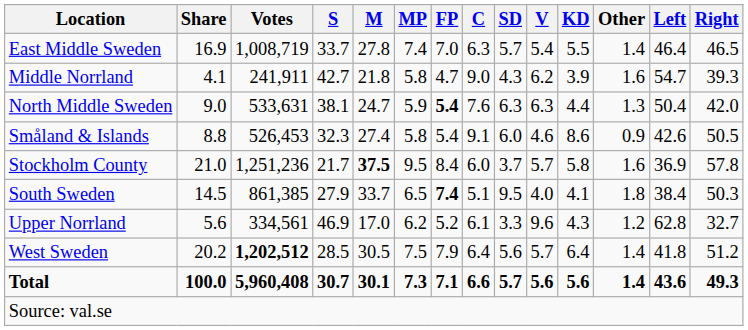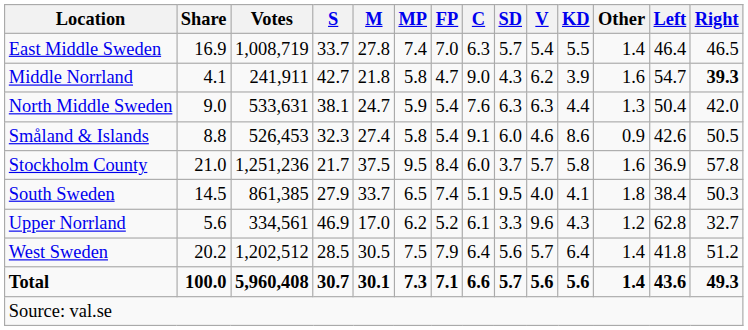(723, 77) normal -> (723, 77) bold
(447, 106) bold -> (447, 106) normal
(374, 164) bold -> (374, 164) normal
(447, 194) bold -> (447, 194) normal
(272, 252) bold -> (272, 252) normal
